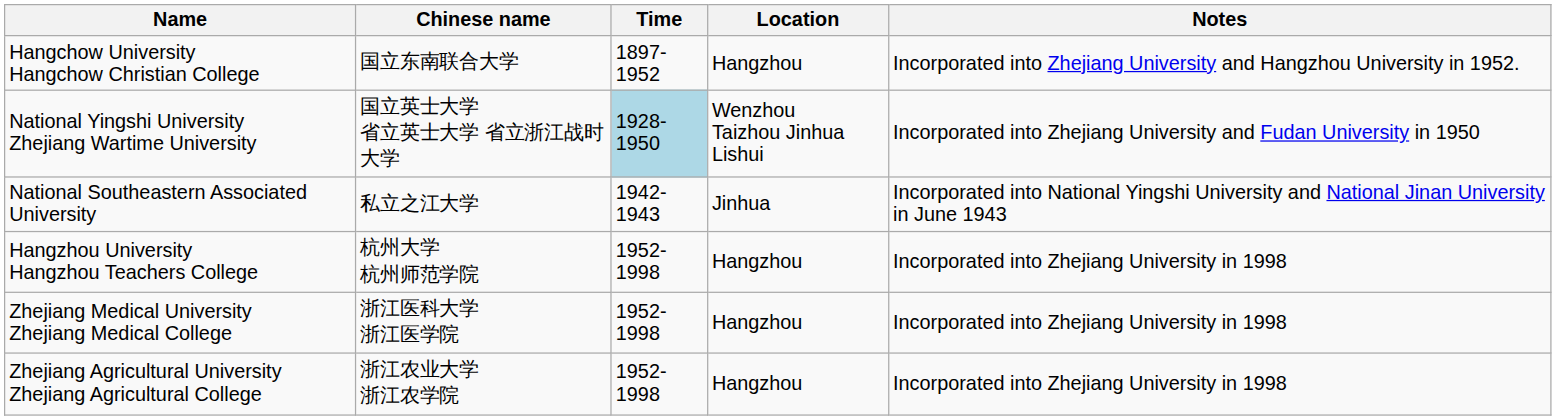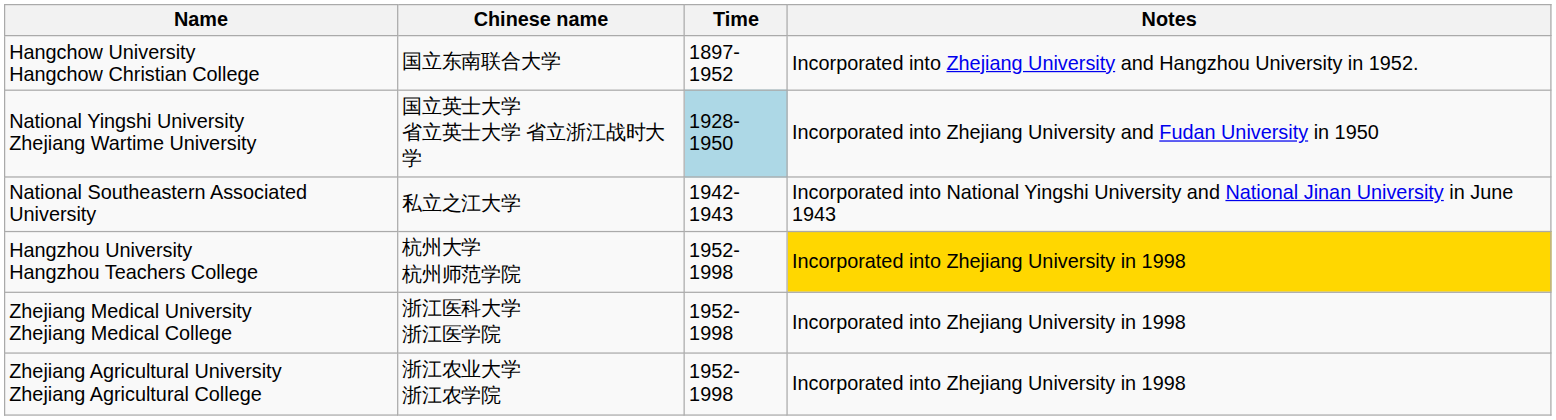- column: (798, 20)
(1090, 261) no background -> (989, 261) gold background
